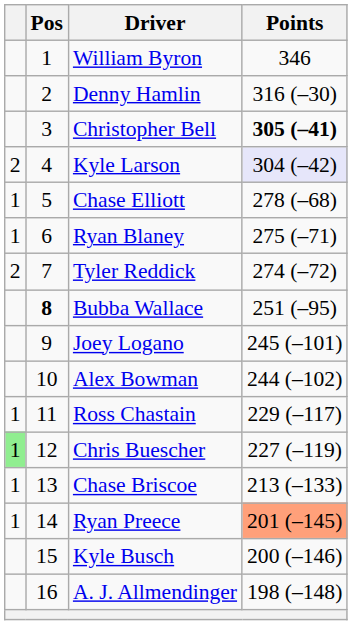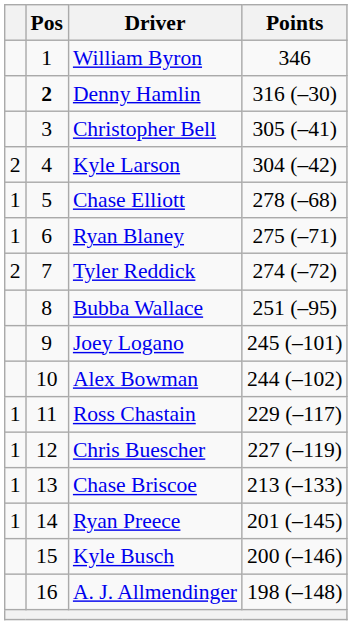(47, 93) normal -> (47, 93) bold
(295, 129) bold -> (295, 129) normal
(295, 164) lavender background -> (295, 164) no background
(47, 307) bold -> (47, 307) normal
(15, 449) lightgreen background -> (15, 449) no background
(295, 520) lightsalmon background -> (295, 520) no background
